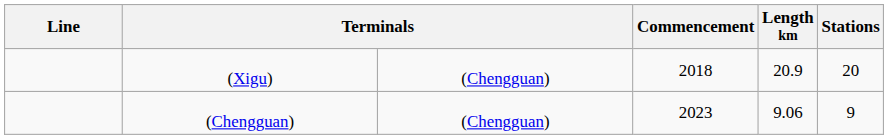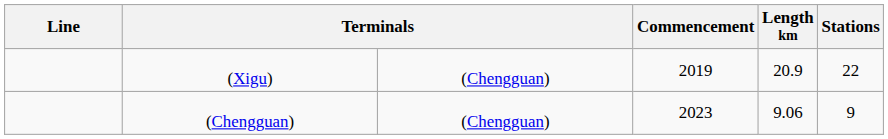(696, 70) 2018 -> (696, 70) 2019
(851, 70) 20 -> (851, 70) 22
